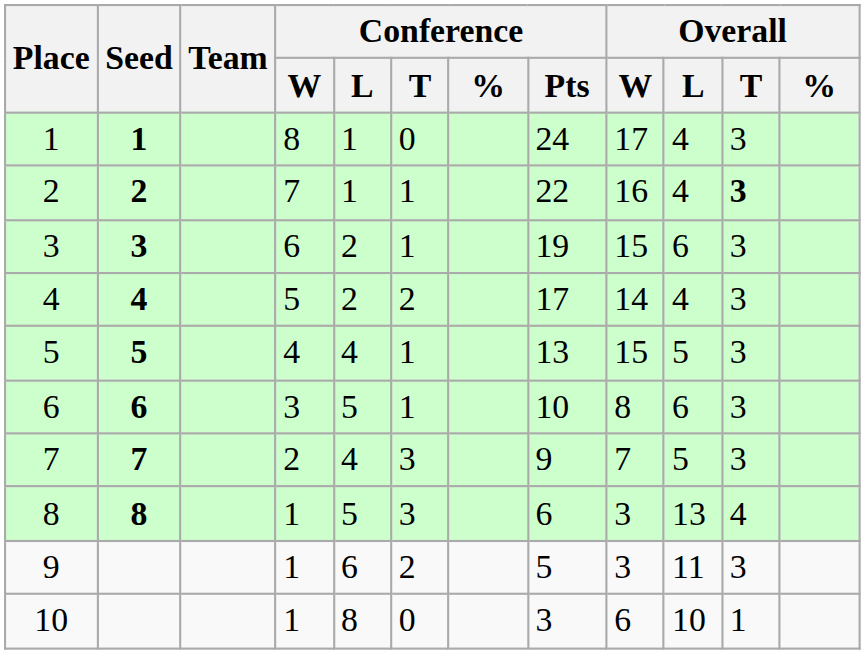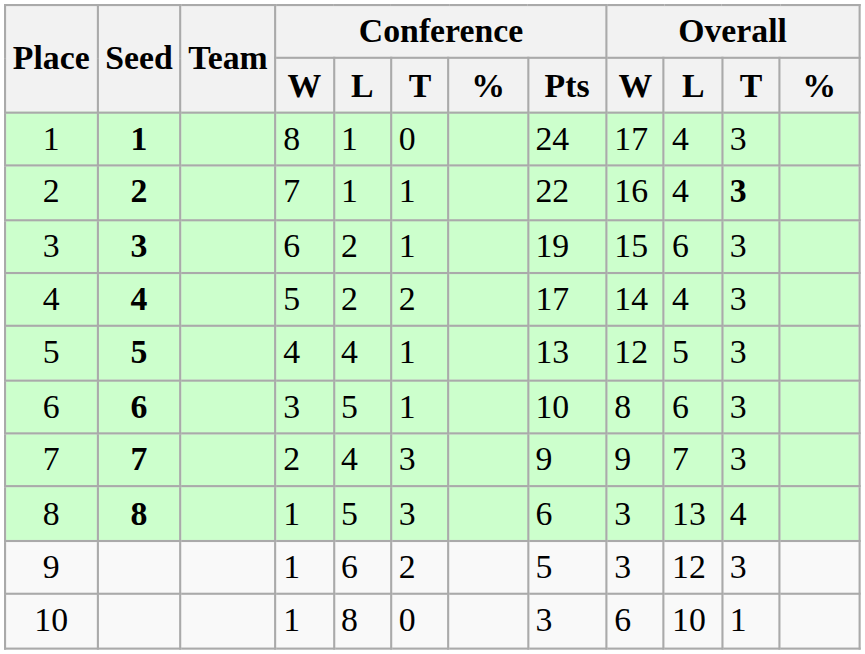(631, 352) 15 -> (631, 352) 12
(623, 459) 7 -> (623, 459) 9
(681, 459) 5 -> (681, 459) 7
(688, 566) 11 -> (689, 566) 12
